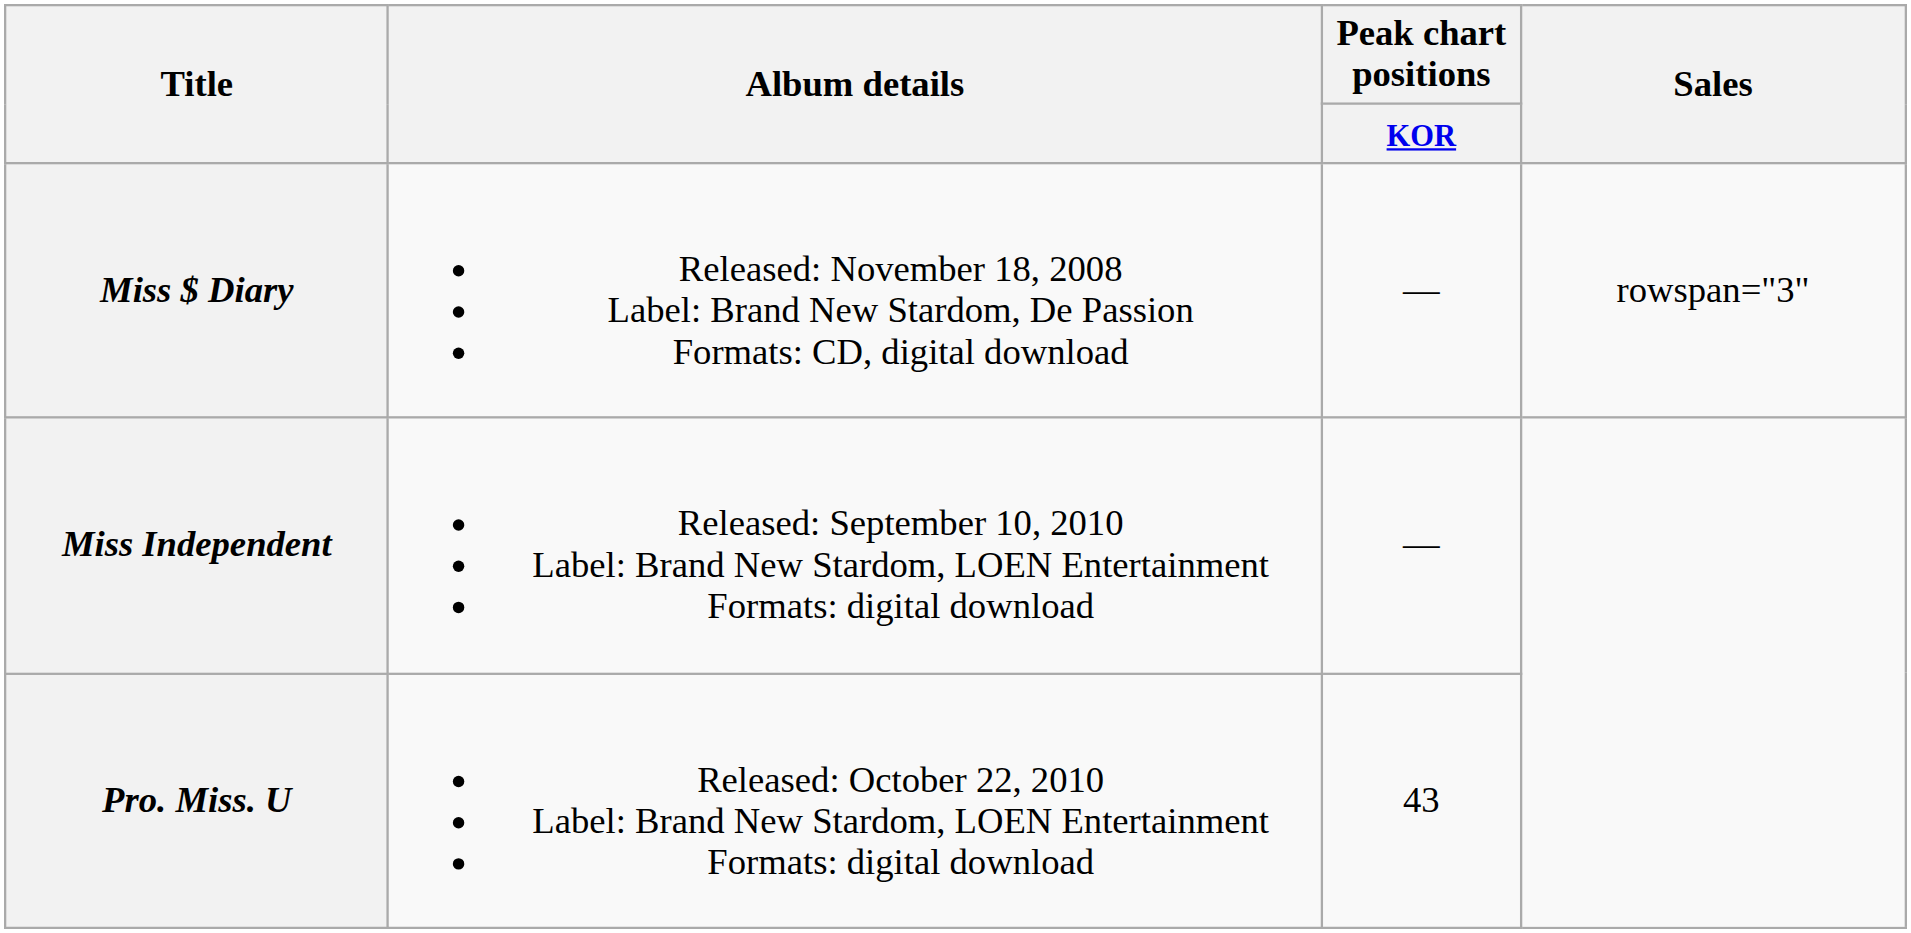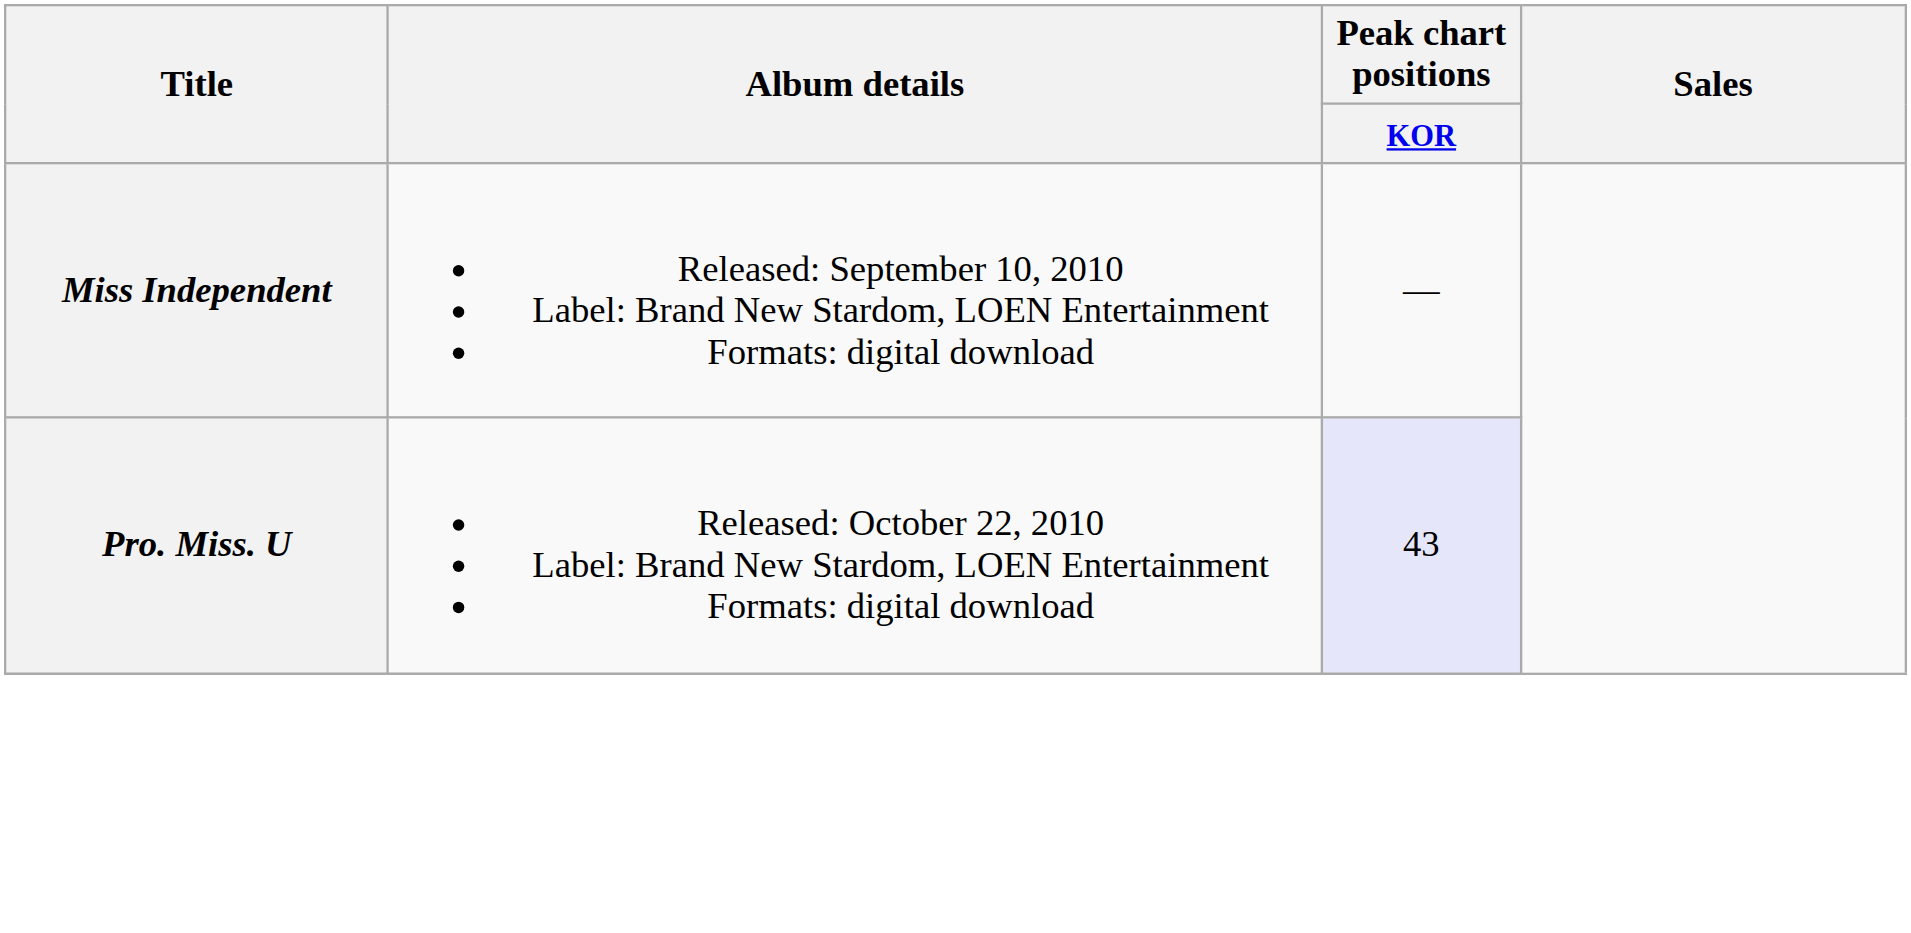- row: (197, 289)
(1421, 799) no background -> (1421, 544) lavender background
